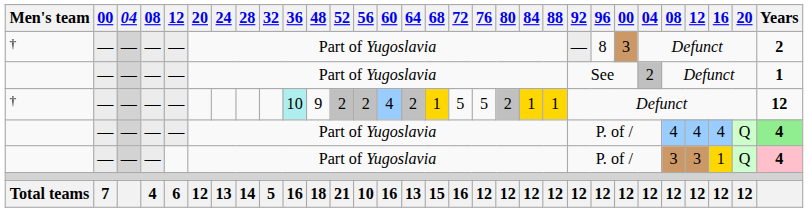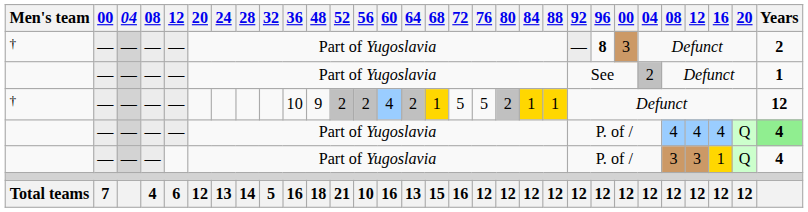(602, 46) normal -> (602, 46) bold
(295, 104) paleturquoise background -> (295, 104) no background
(779, 159) pink background -> (779, 159) no background
